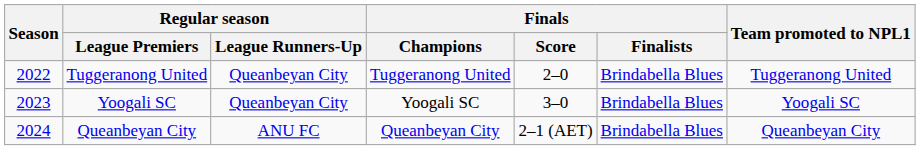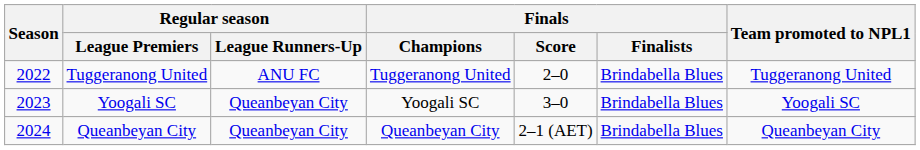(289, 74) Queanbeyan City -> (289, 74) ANU FC
(289, 131) ANU FC -> (289, 131) Queanbeyan City
